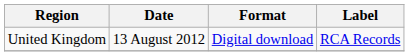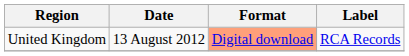(262, 39) no background -> (262, 39) lightsalmon background
